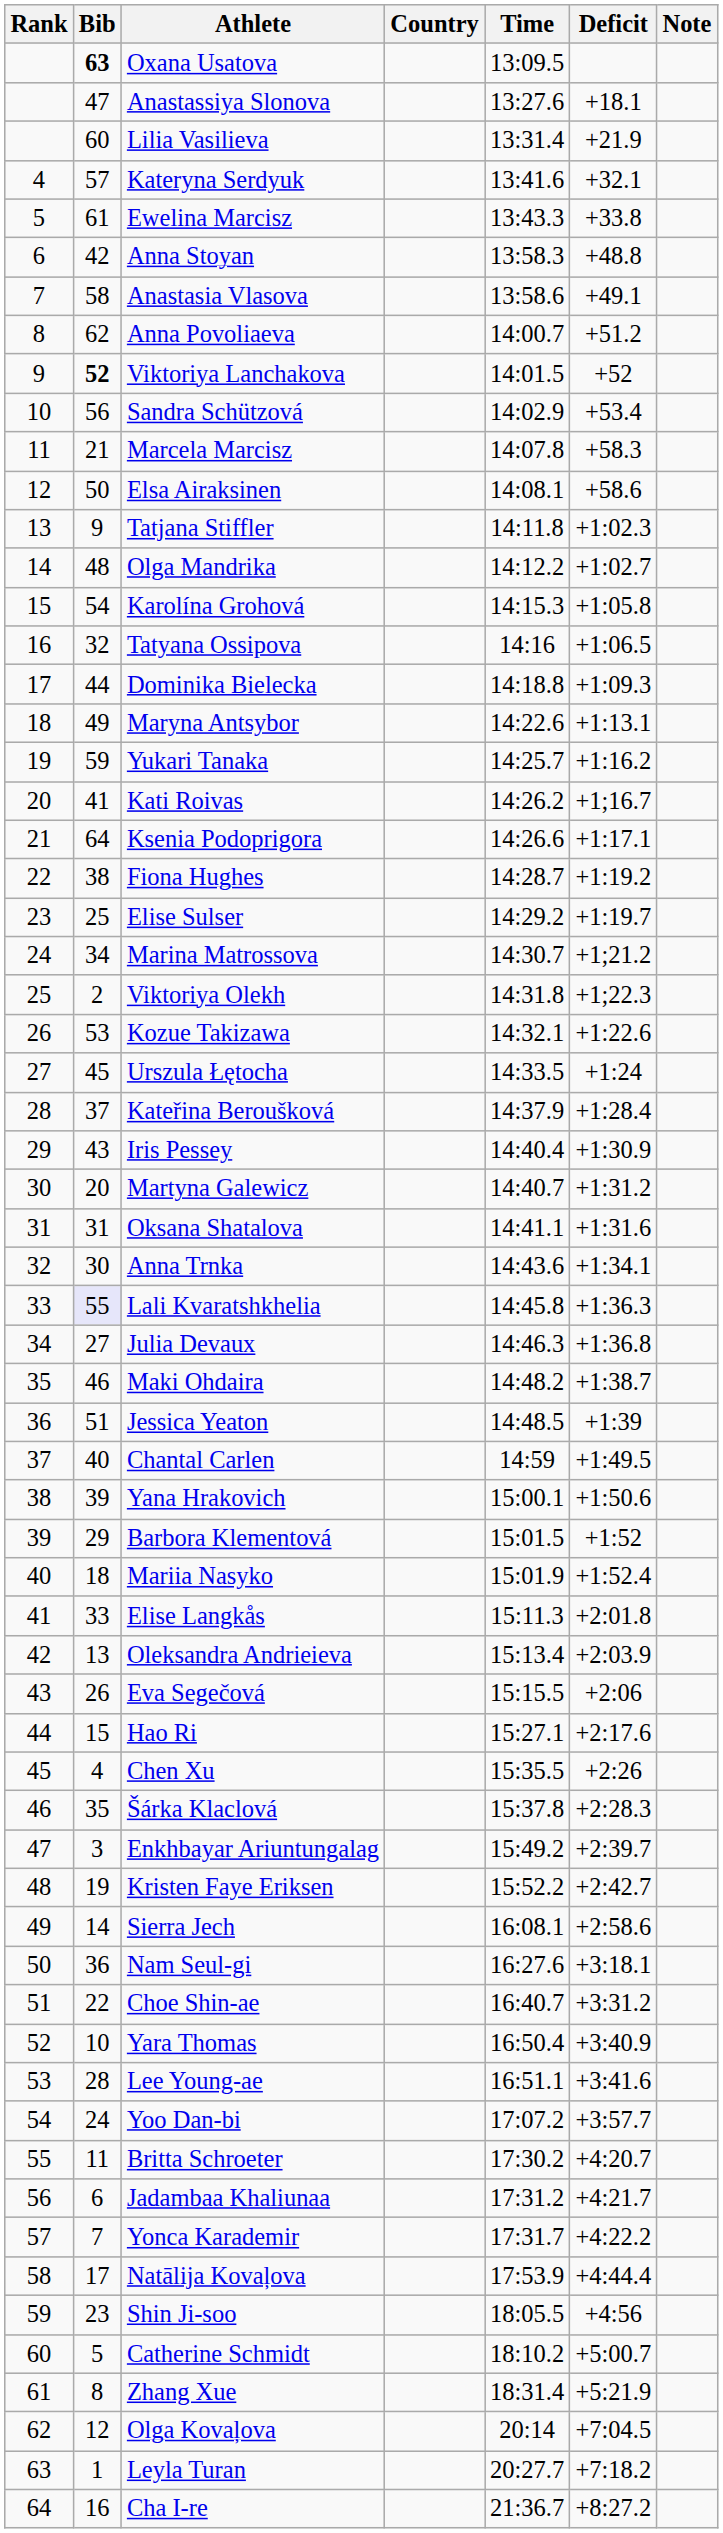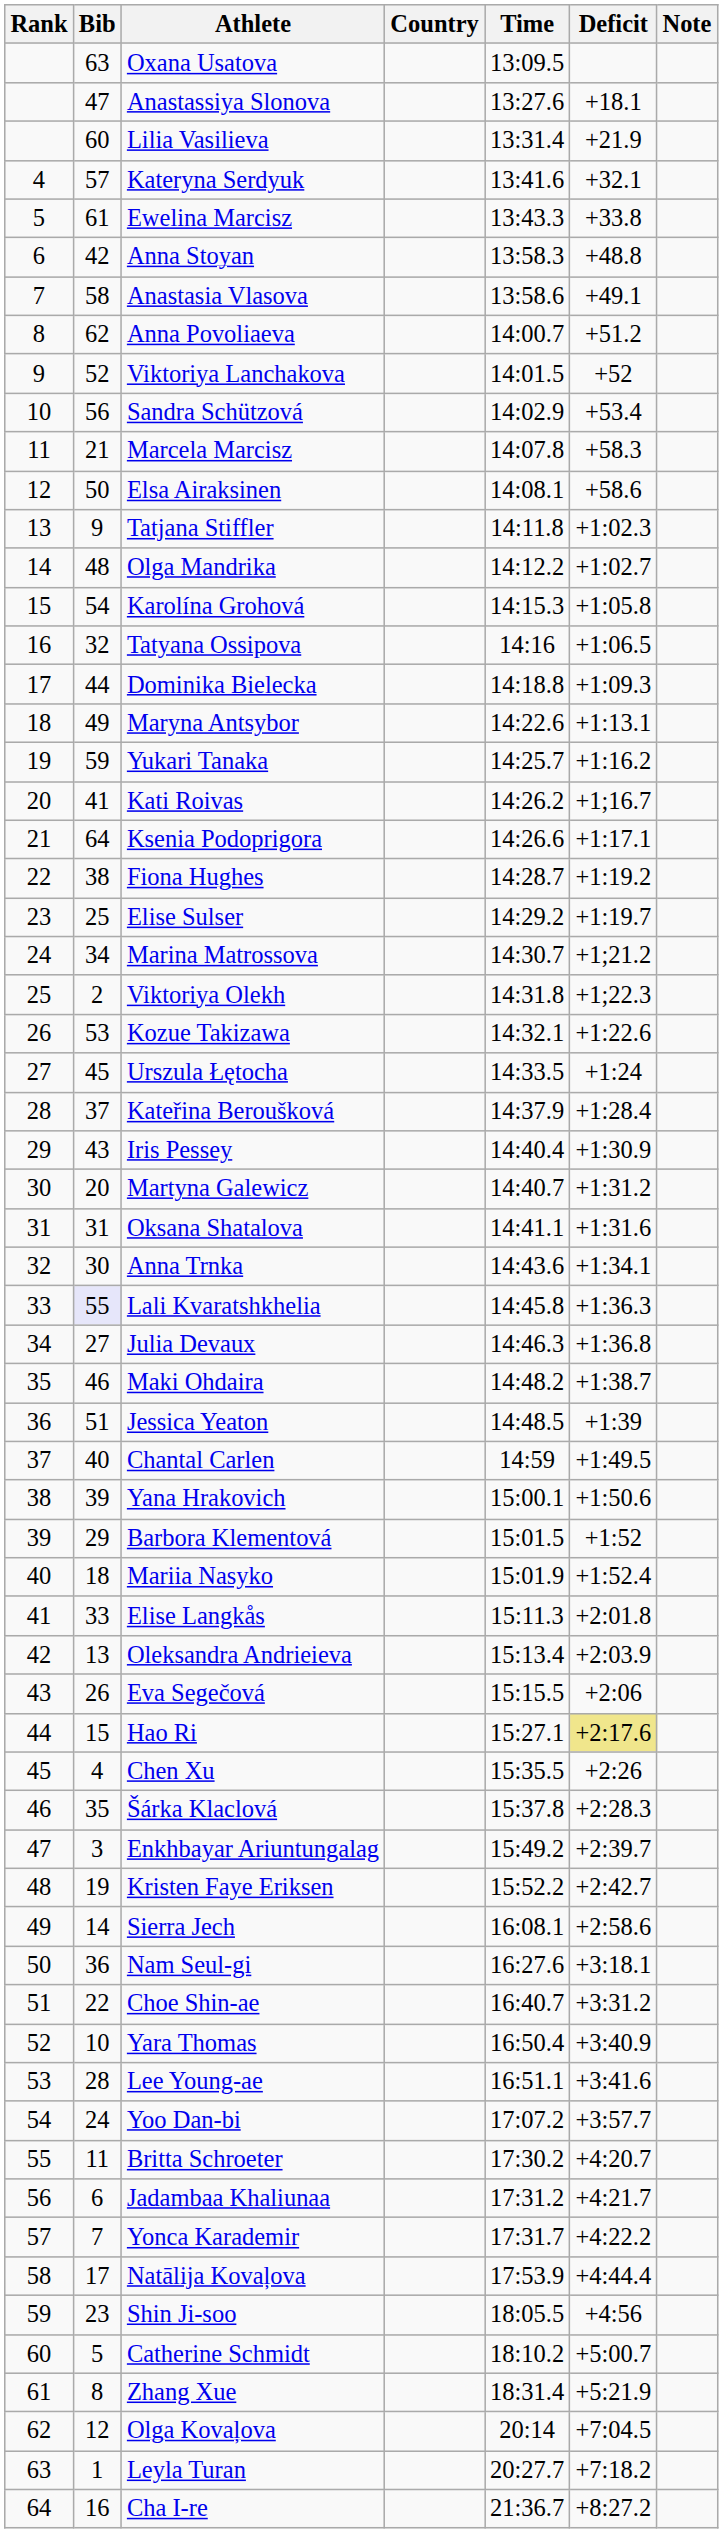(97, 62) bold -> (97, 62) normal
(97, 373) bold -> (97, 373) normal
(613, 1732) no background -> (613, 1732) khaki background
